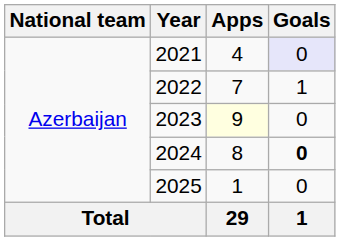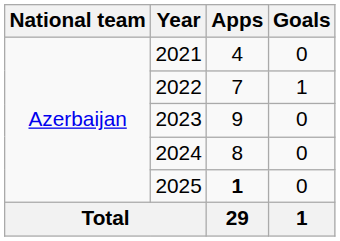(302, 53) lavender background -> (302, 53) no background
(237, 119) lightyellow background -> (237, 119) no background
(302, 152) bold -> (302, 152) normal
(237, 185) normal -> (237, 185) bold
